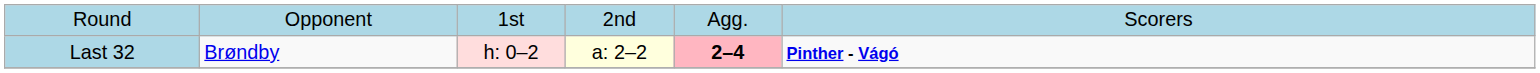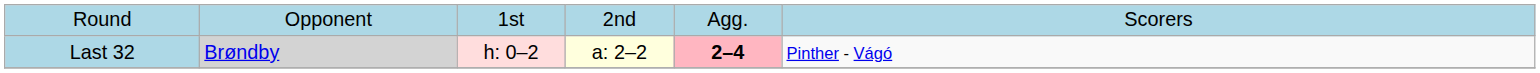(242, 51) no background -> (242, 51) lightgrey background
(843, 51) bold -> (839, 52) normal
